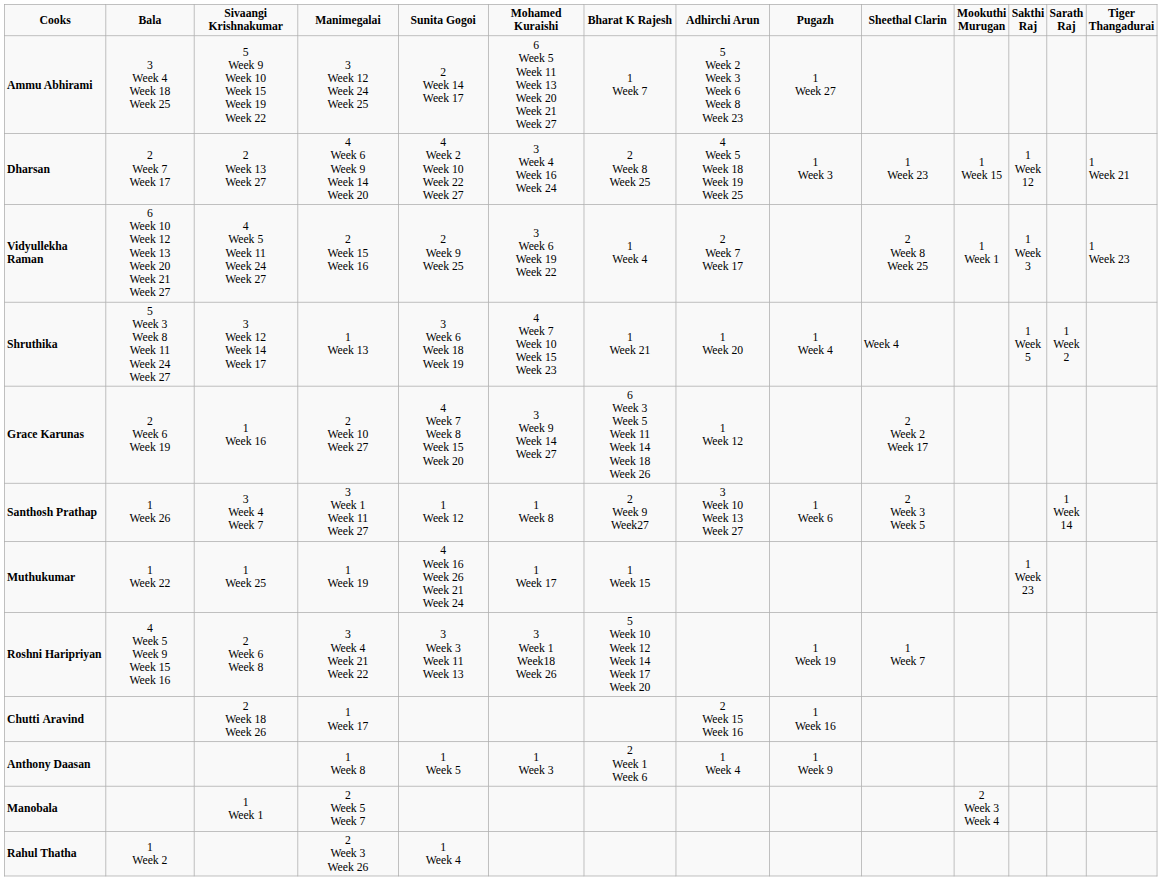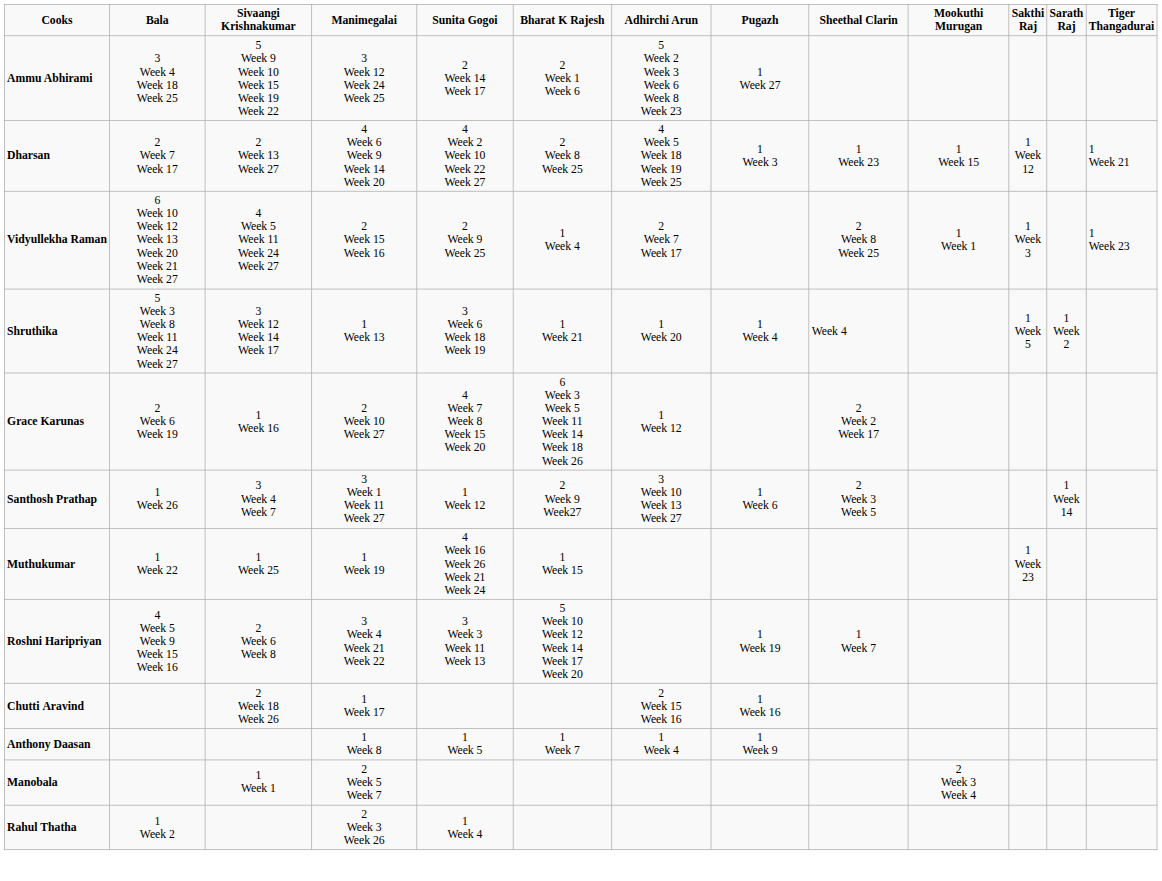- column: (536, 20)
(630, 84) 1 Week 7 -> (562, 78) 2 Week 1 Week 6
(630, 764) 2 Week 1 Week 6 -> (562, 744) 1 Week 7
